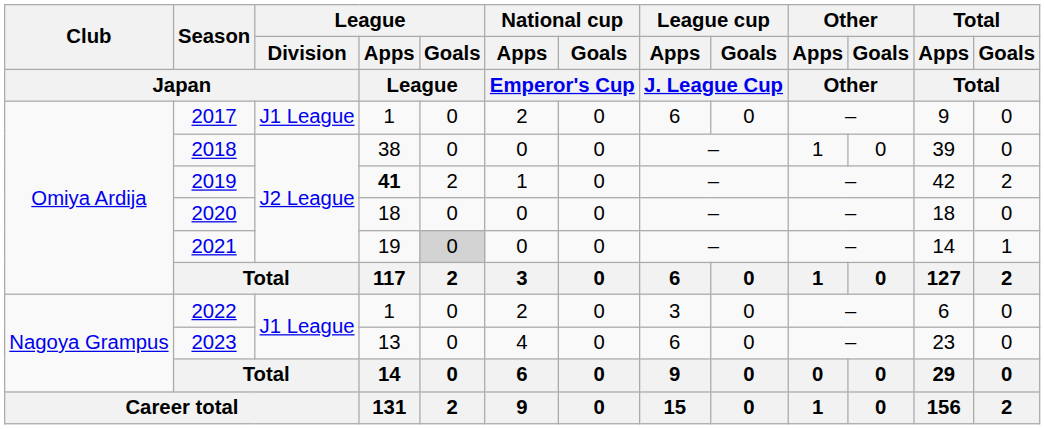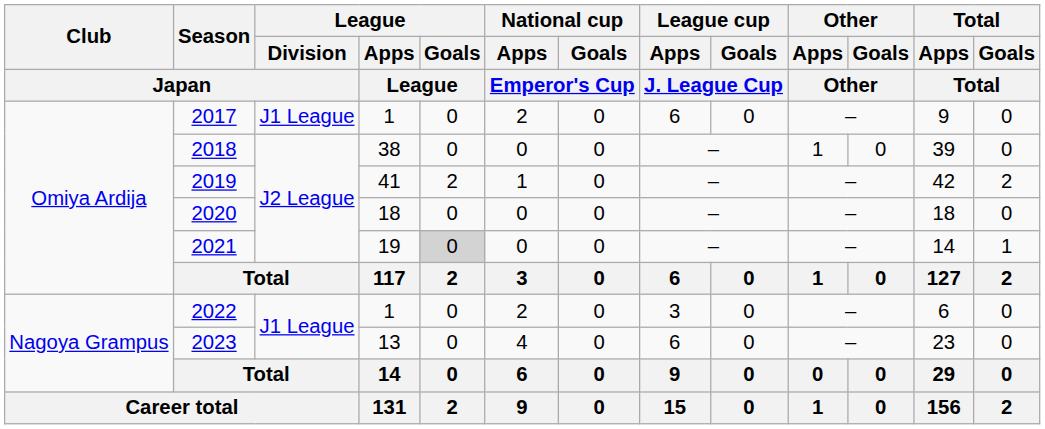(389, 181) bold -> (389, 181) normal
